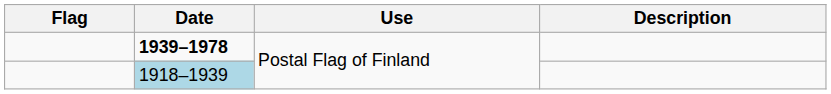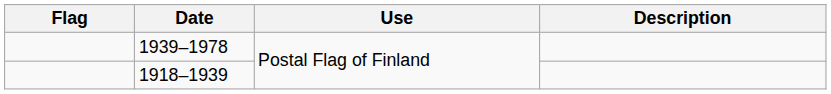(183, 46) bold -> (183, 46) normal
(183, 74) lightblue background -> (183, 74) no background
